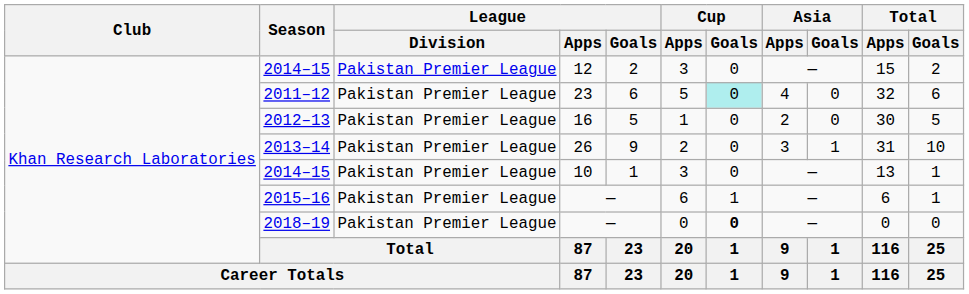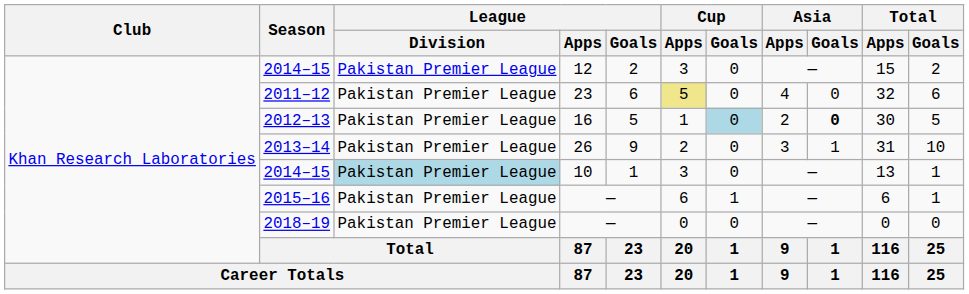(684, 95) no background -> (684, 95) khaki background
(734, 95) paleturquoise background -> (734, 95) no background
(734, 121) no background -> (734, 121) lightblue background
(835, 121) normal -> (835, 121) bold
(447, 173) no background -> (447, 173) lightblue background
(734, 224) bold -> (734, 224) normal
